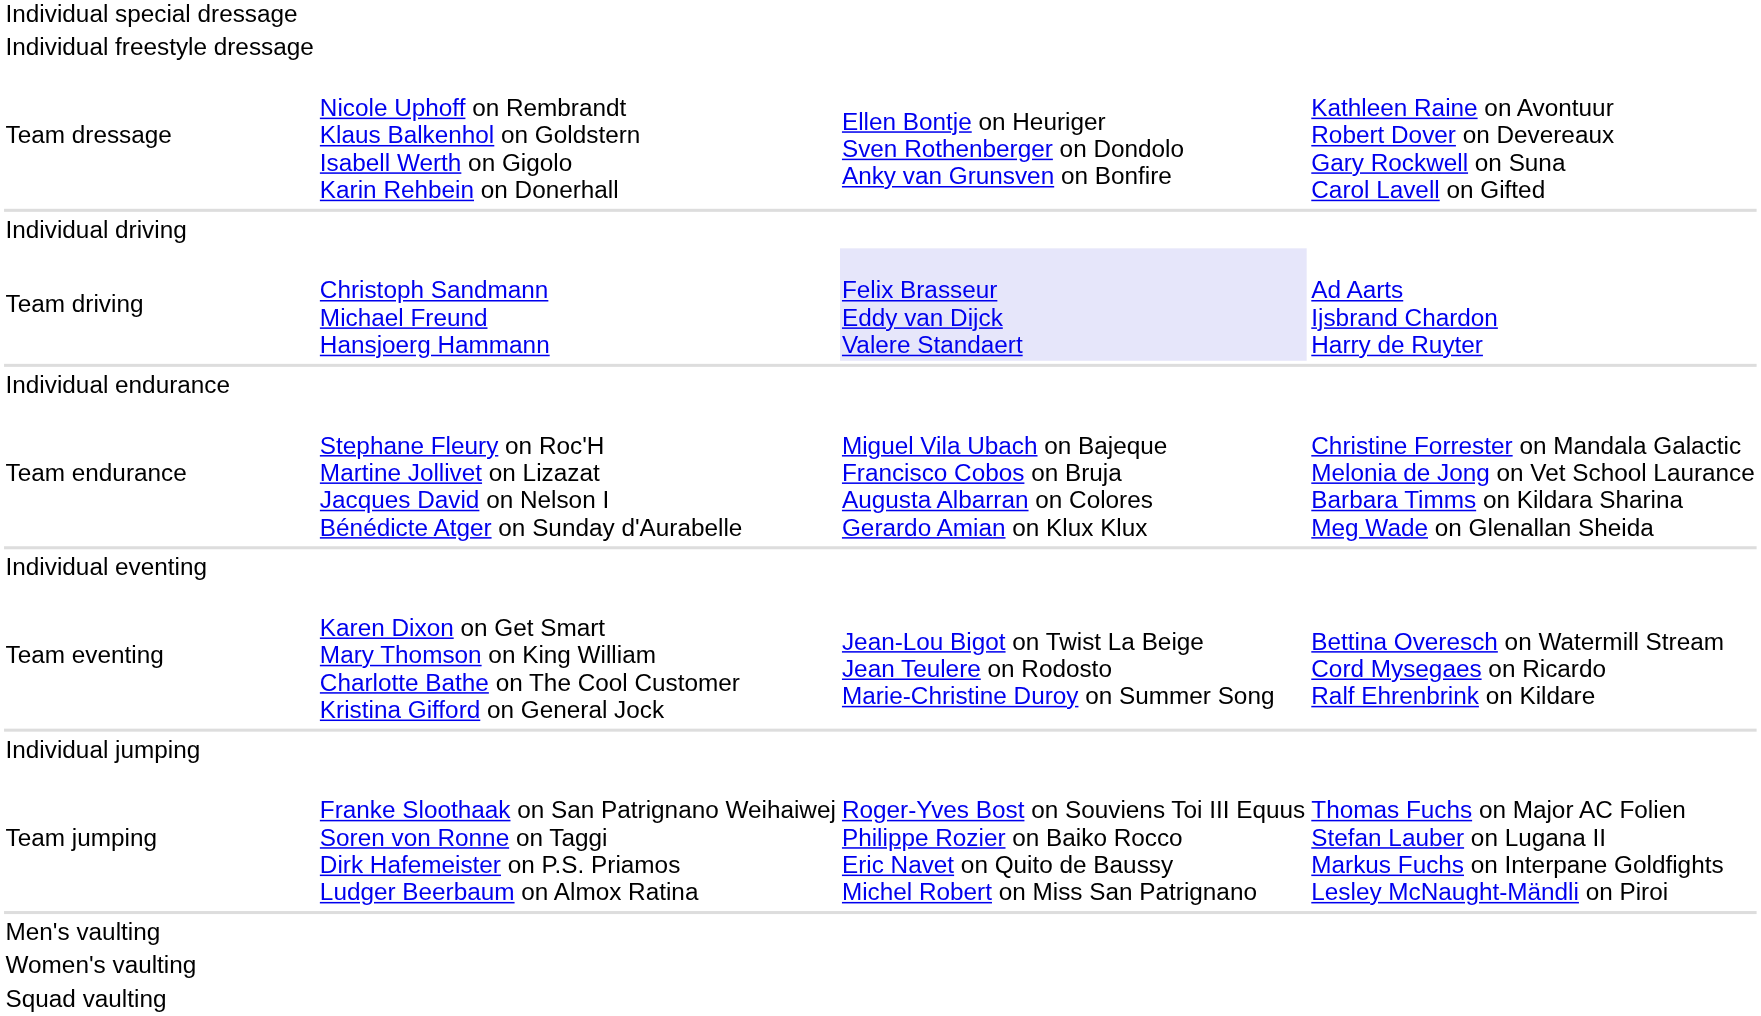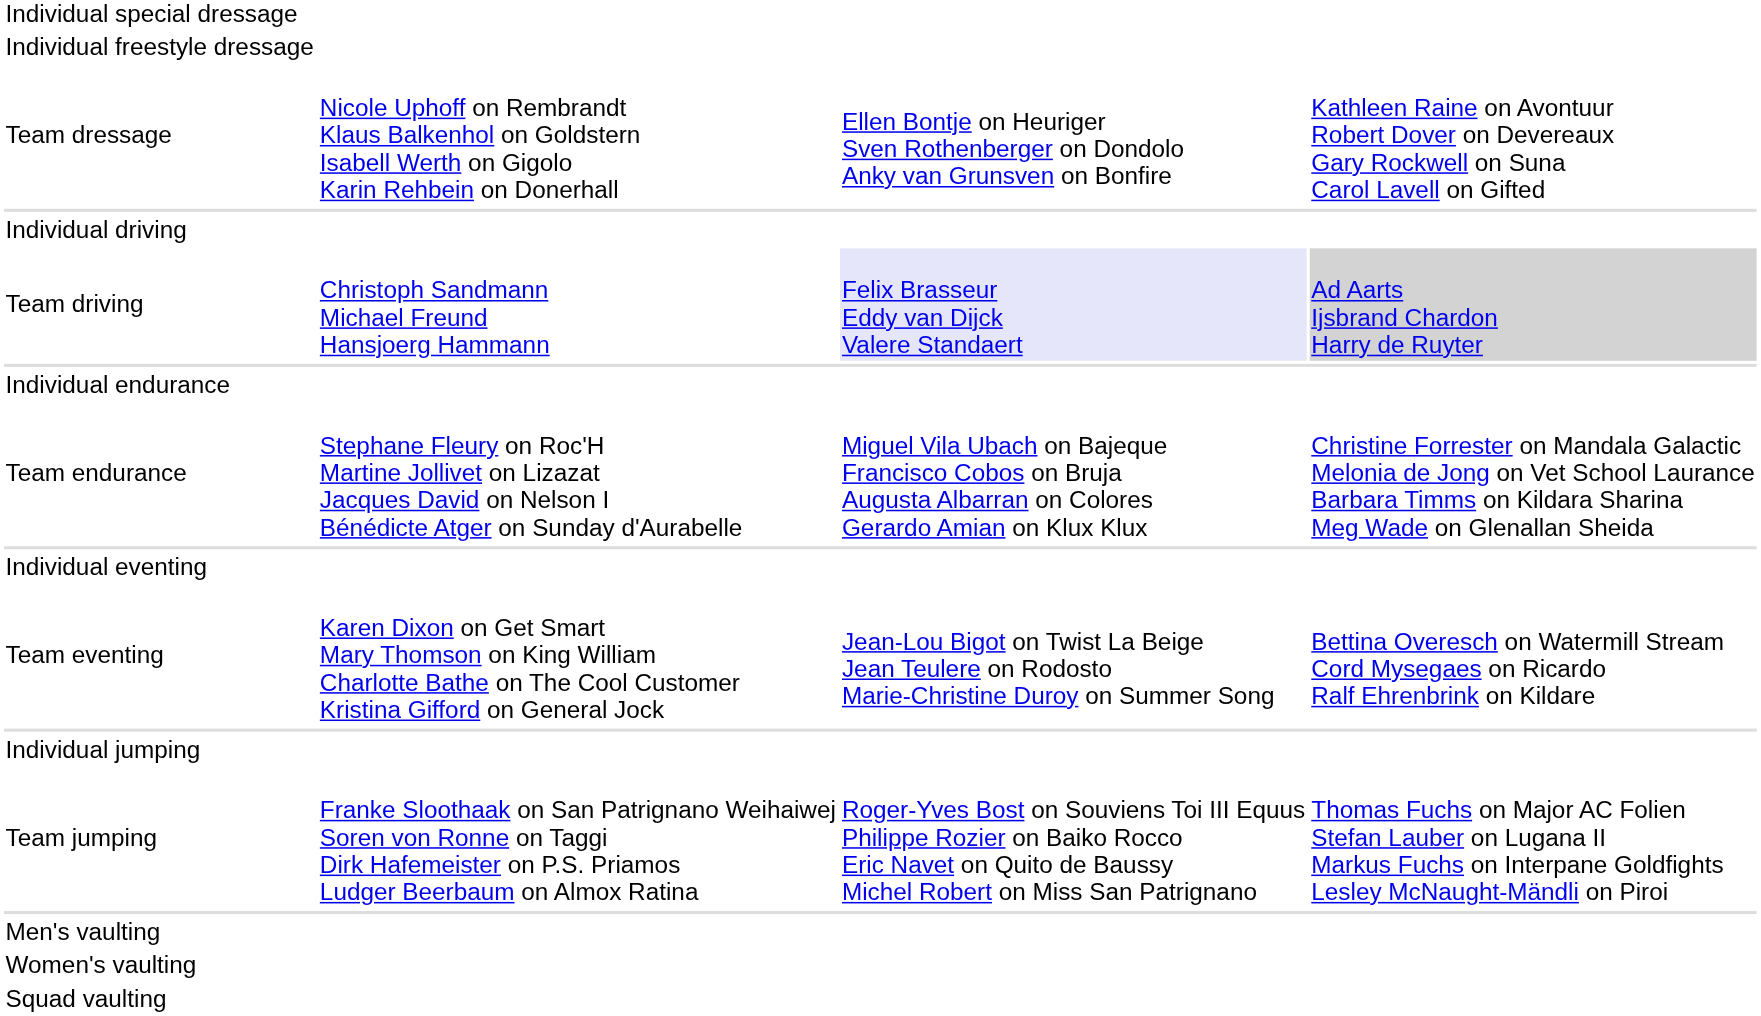(1405, 317) no background -> (1405, 317) lightgrey background
